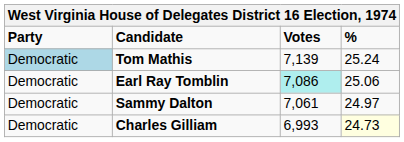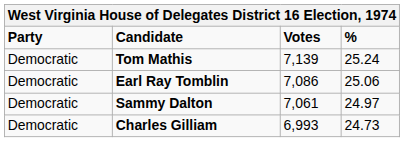(43, 59) lightblue background -> (43, 59) no background
(301, 81) paleturquoise background -> (301, 81) no background
(362, 125) lightyellow background -> (362, 125) no background
